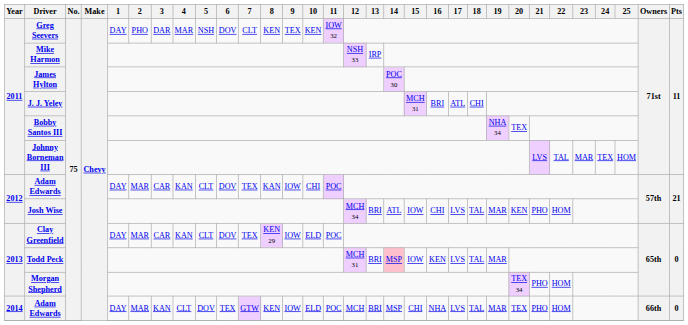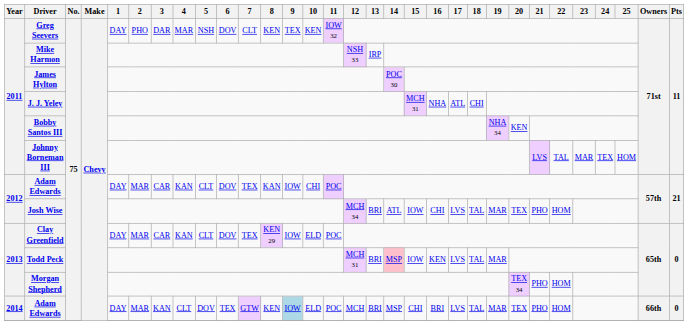(437, 103) BRI -> (437, 103) NHA
(519, 128) TEX -> (519, 128) KEN
(519, 211) KEN -> (519, 211) TEX
(293, 308) no background -> (293, 308) lightblue background
(437, 308) NHA -> (437, 308) BRI
